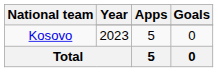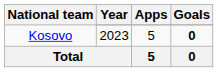(192, 35) normal -> (192, 35) bold
